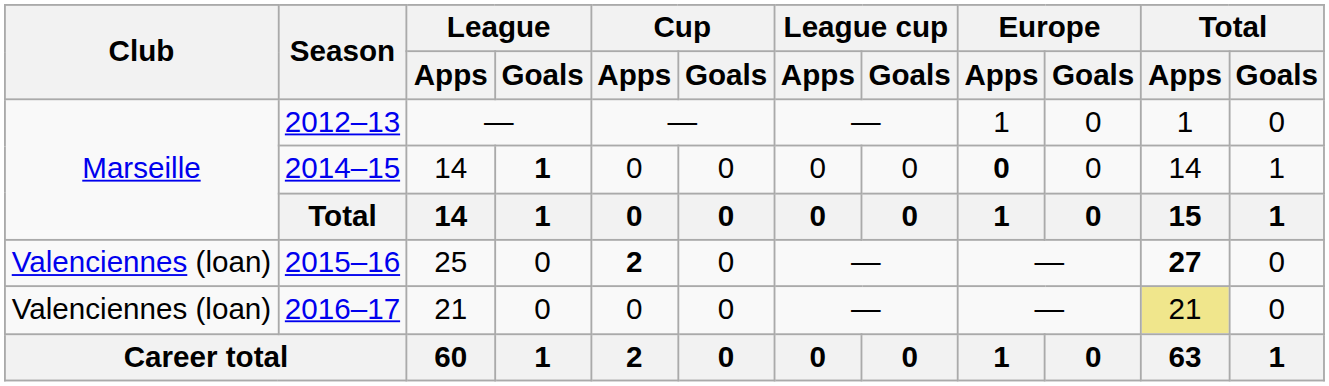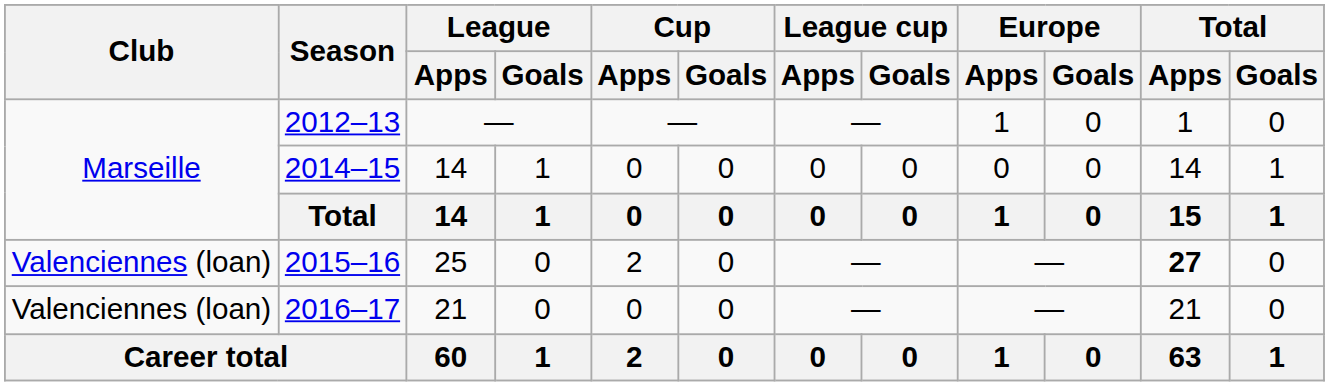(543, 168) bold -> (543, 168) normal
(1001, 168) bold -> (1001, 168) normal
(634, 262) bold -> (634, 262) normal
(1185, 309) khaki background -> (1185, 309) no background
